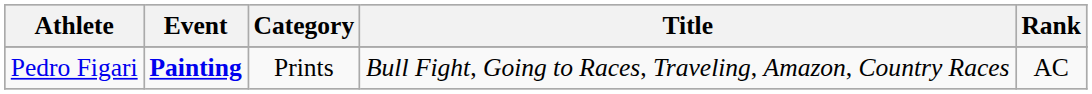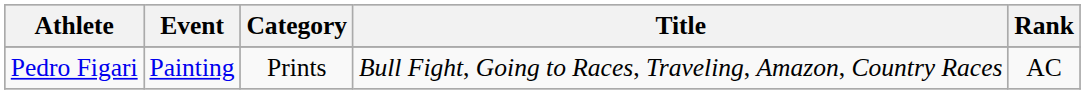(196, 67) bold -> (192, 67) normal
